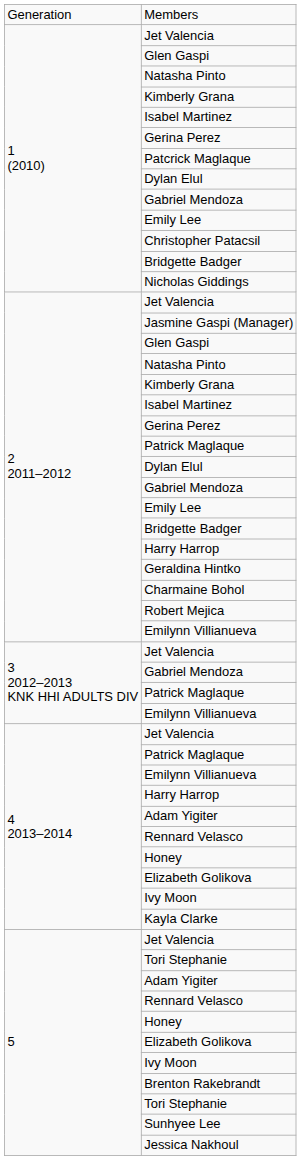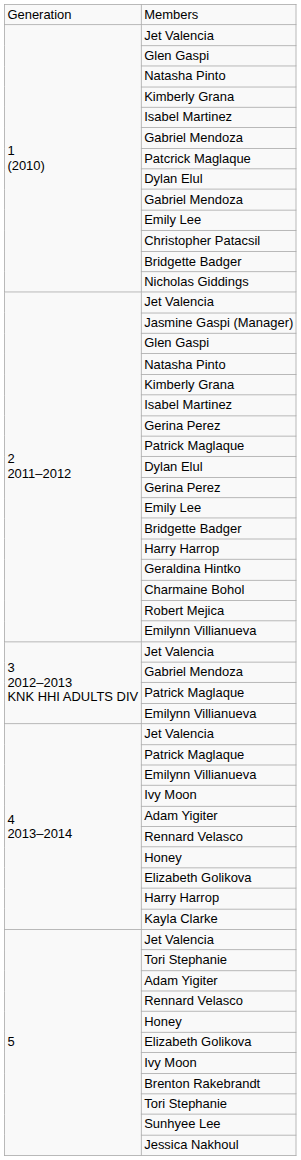(182, 138) Gerina Perez -> (194, 138) Gabriel Mendoza
(194, 487) Gabriel Mendoza -> (182, 487) Gerina Perez
(182, 795) Harry Harrop -> (170, 795) Ivy Moon
(170, 898) Ivy Moon -> (182, 898) Harry Harrop
